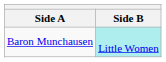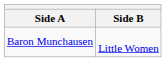(128, 48) paleturquoise background -> (128, 48) no background
